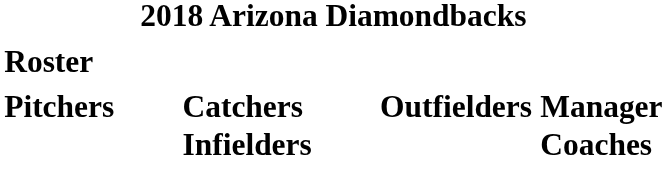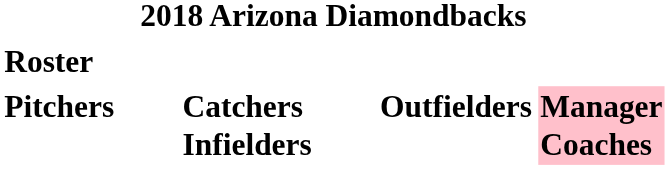(601, 125) no background -> (601, 125) pink background
